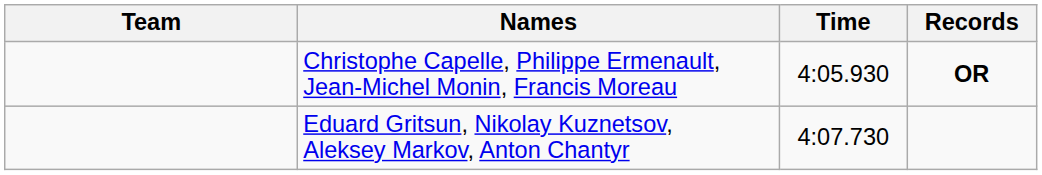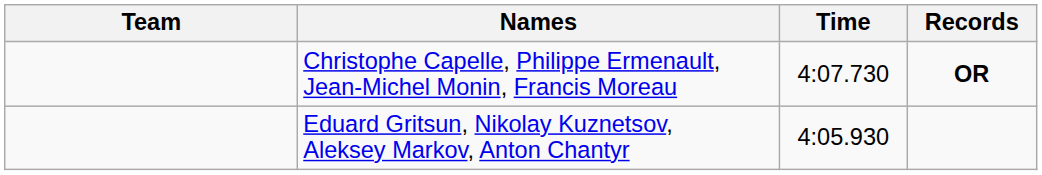(843, 73) 4:05.930 -> (843, 73) 4:07.730
(843, 137) 4:07.730 -> (843, 137) 4:05.930
